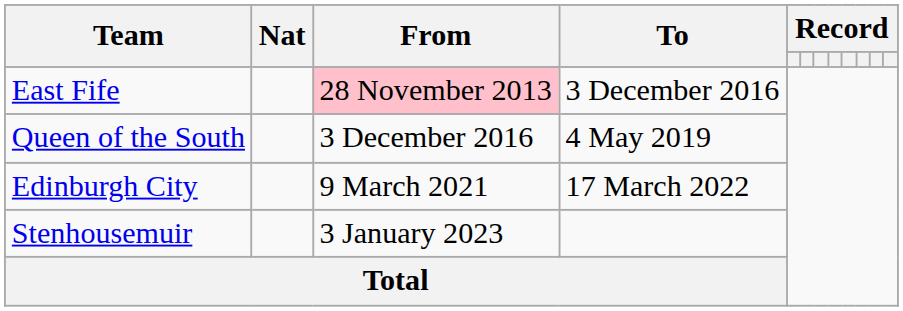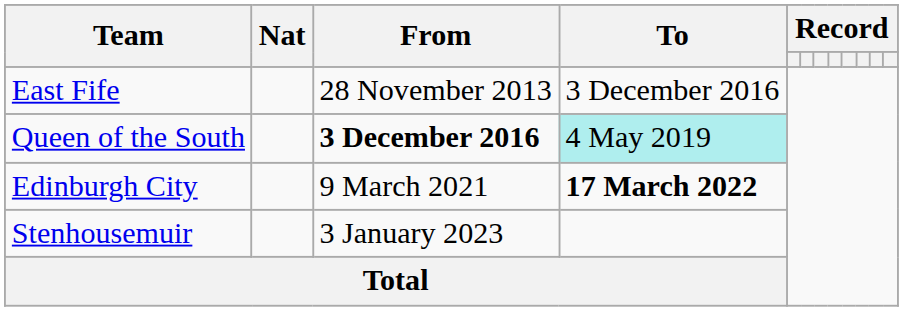(436, 89) pink background -> (436, 89) no background
(426, 137) normal -> (429, 137) bold
(638, 137) no background -> (638, 137) paleturquoise background
(657, 185) normal -> (661, 185) bold
